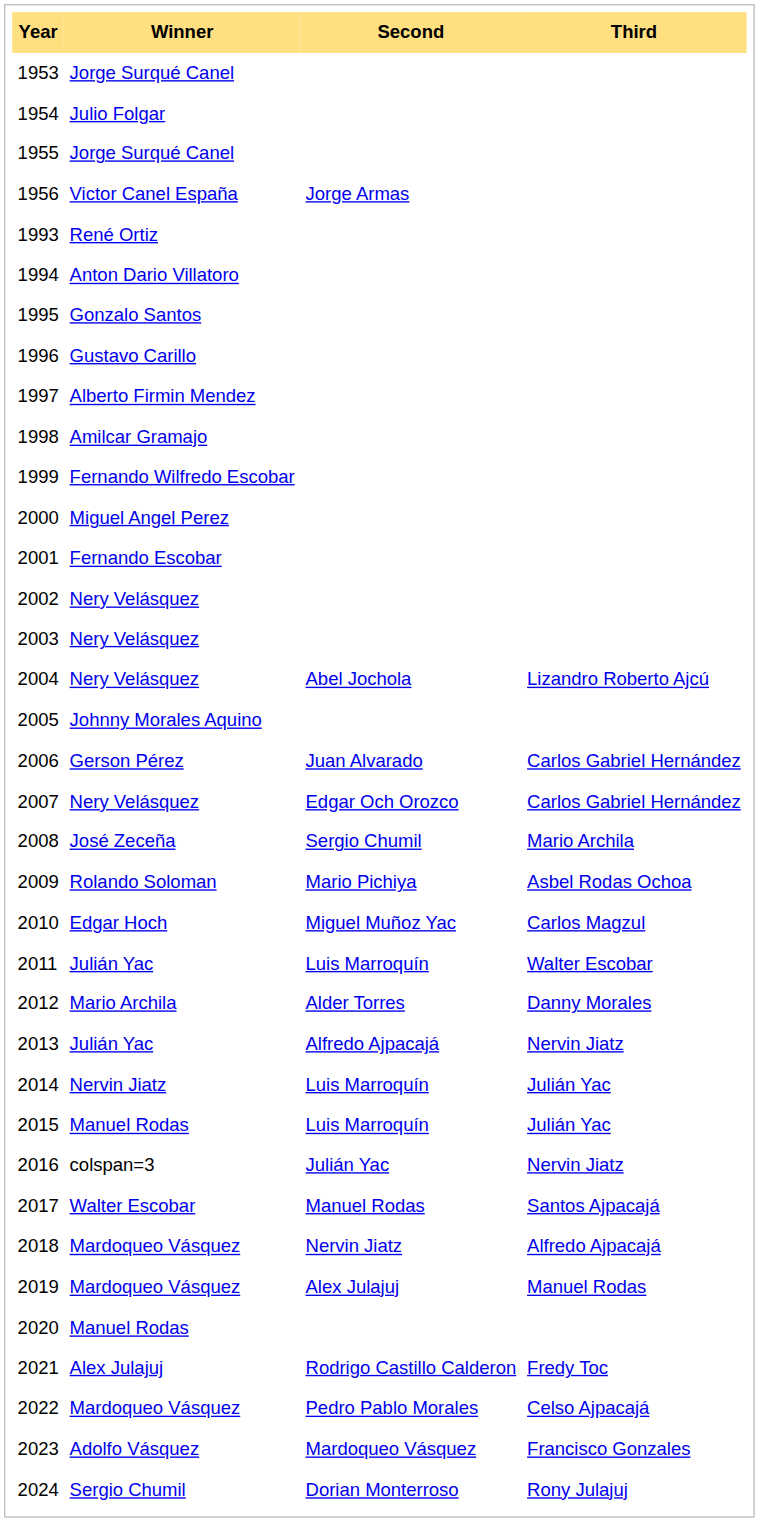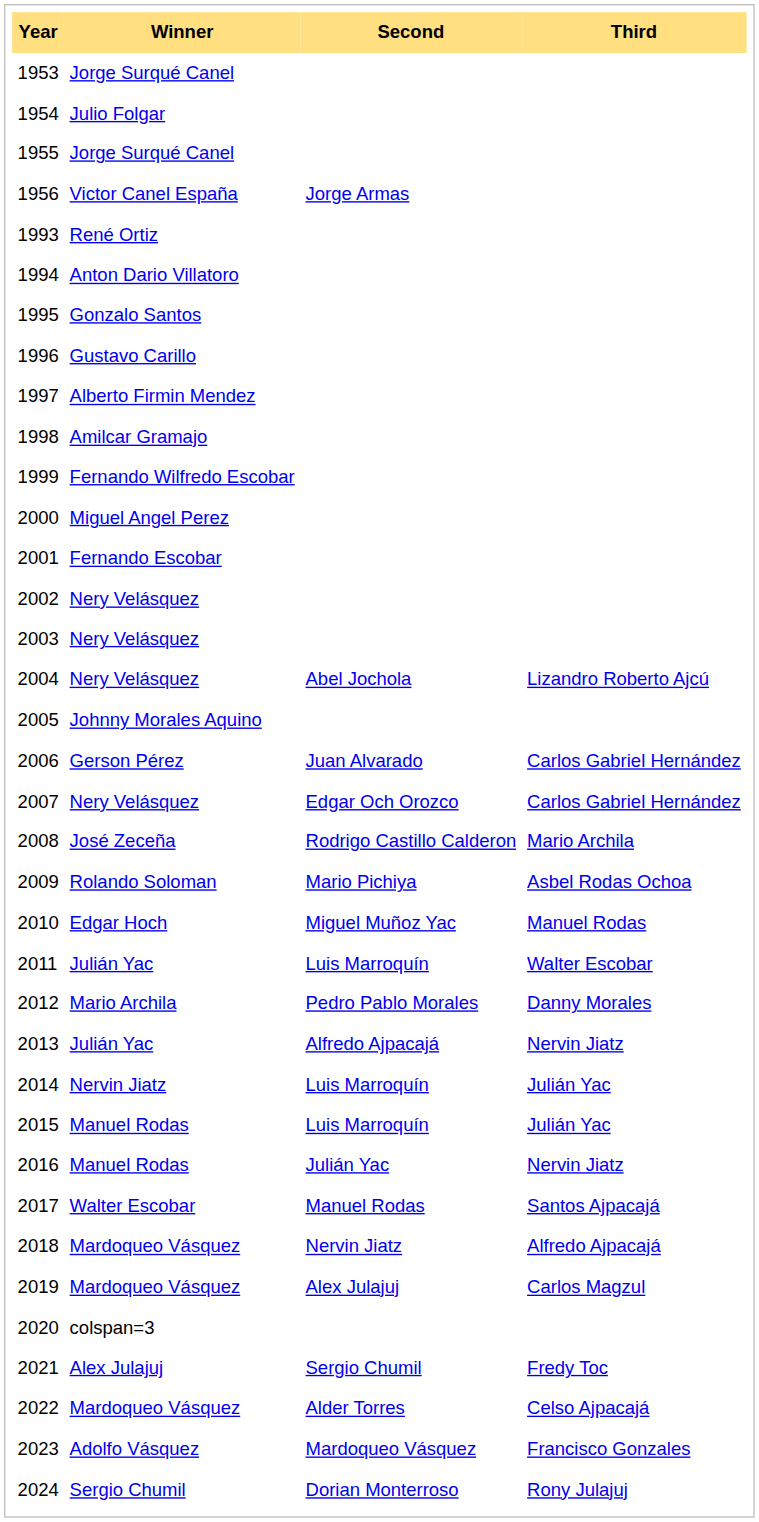(364, 842) Sergio Chumil -> (411, 842) Rodrigo Castillo Calderon
(586, 922) Carlos Magzul -> (587, 922) Manuel Rodas
(355, 1003) Alder Torres -> (392, 1003) Pedro Pablo Morales
(112, 1165) colspan=3 -> (129, 1165) Manuel Rodas
(587, 1287) Manuel Rodas -> (586, 1287) Carlos Magzul
(129, 1327) Manuel Rodas -> (112, 1327) colspan=3
(411, 1368) Rodrigo Castillo Calderon -> (364, 1368) Sergio Chumil
(392, 1408) Pedro Pablo Morales -> (355, 1408) Alder Torres
